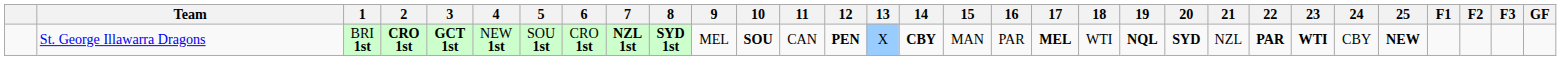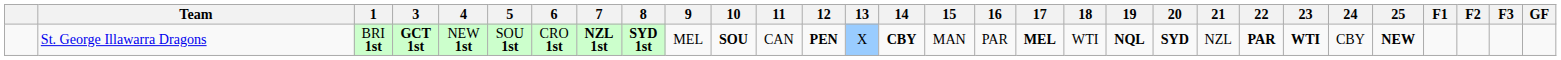- column: (404, 14)
